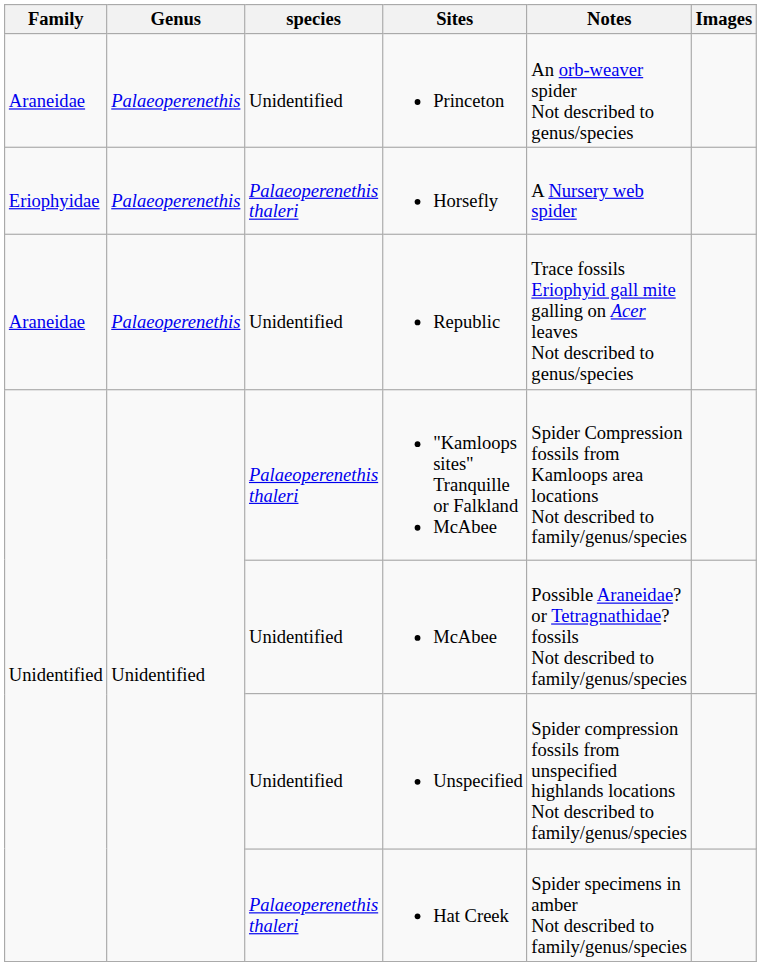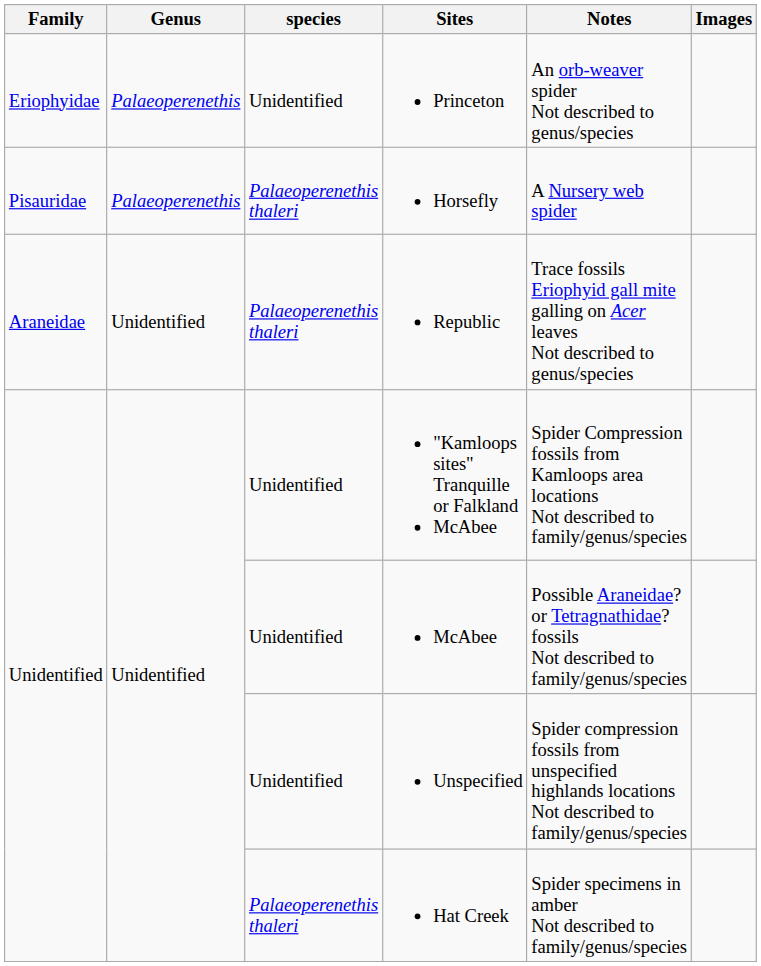(47, 100) Araneidae -> (54, 100) Eriophyidae
(54, 201) Eriophyidae -> (48, 201) Pisauridae
(176, 322) Palaeoperenethis -> (158, 322) Unidentified
(296, 322) Unidentified -> (314, 322) Palaeoperenethis thaleri
(314, 484) Palaeoperenethis thaleri -> (296, 484) Unidentified
